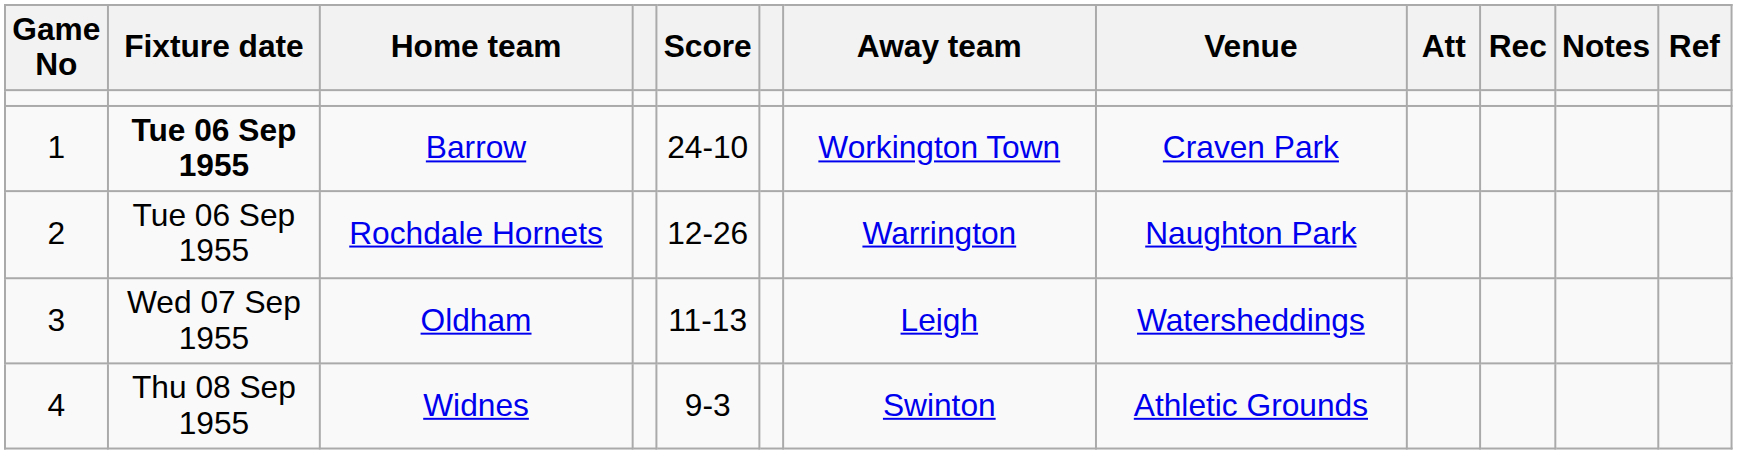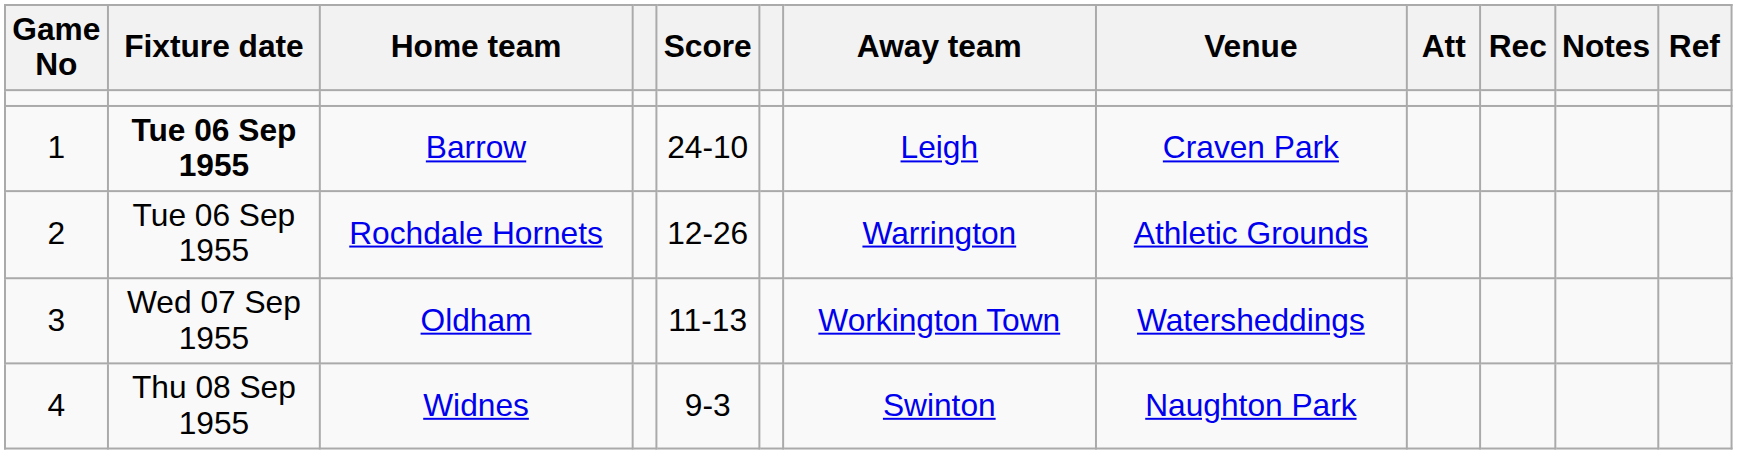(939, 147) Workington Town -> (939, 147) Leigh
(1251, 233) Naughton Park -> (1251, 233) Athletic Grounds
(939, 319) Leigh -> (939, 319) Workington Town
(1251, 405) Athletic Grounds -> (1251, 405) Naughton Park
